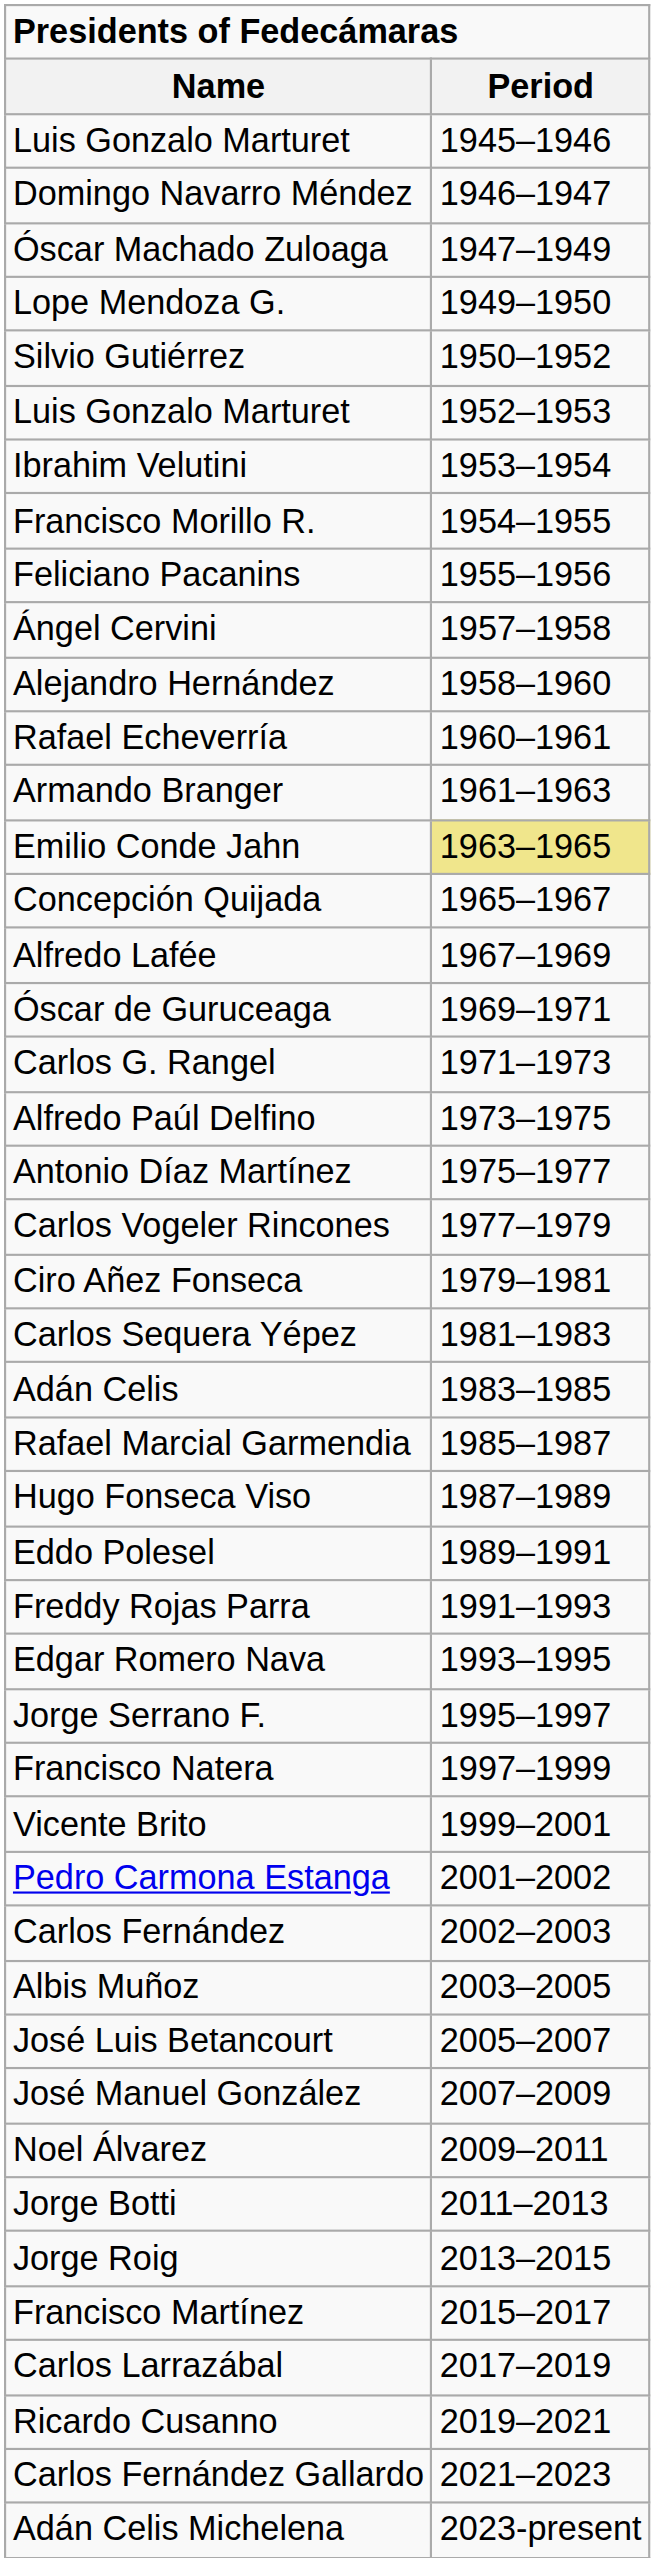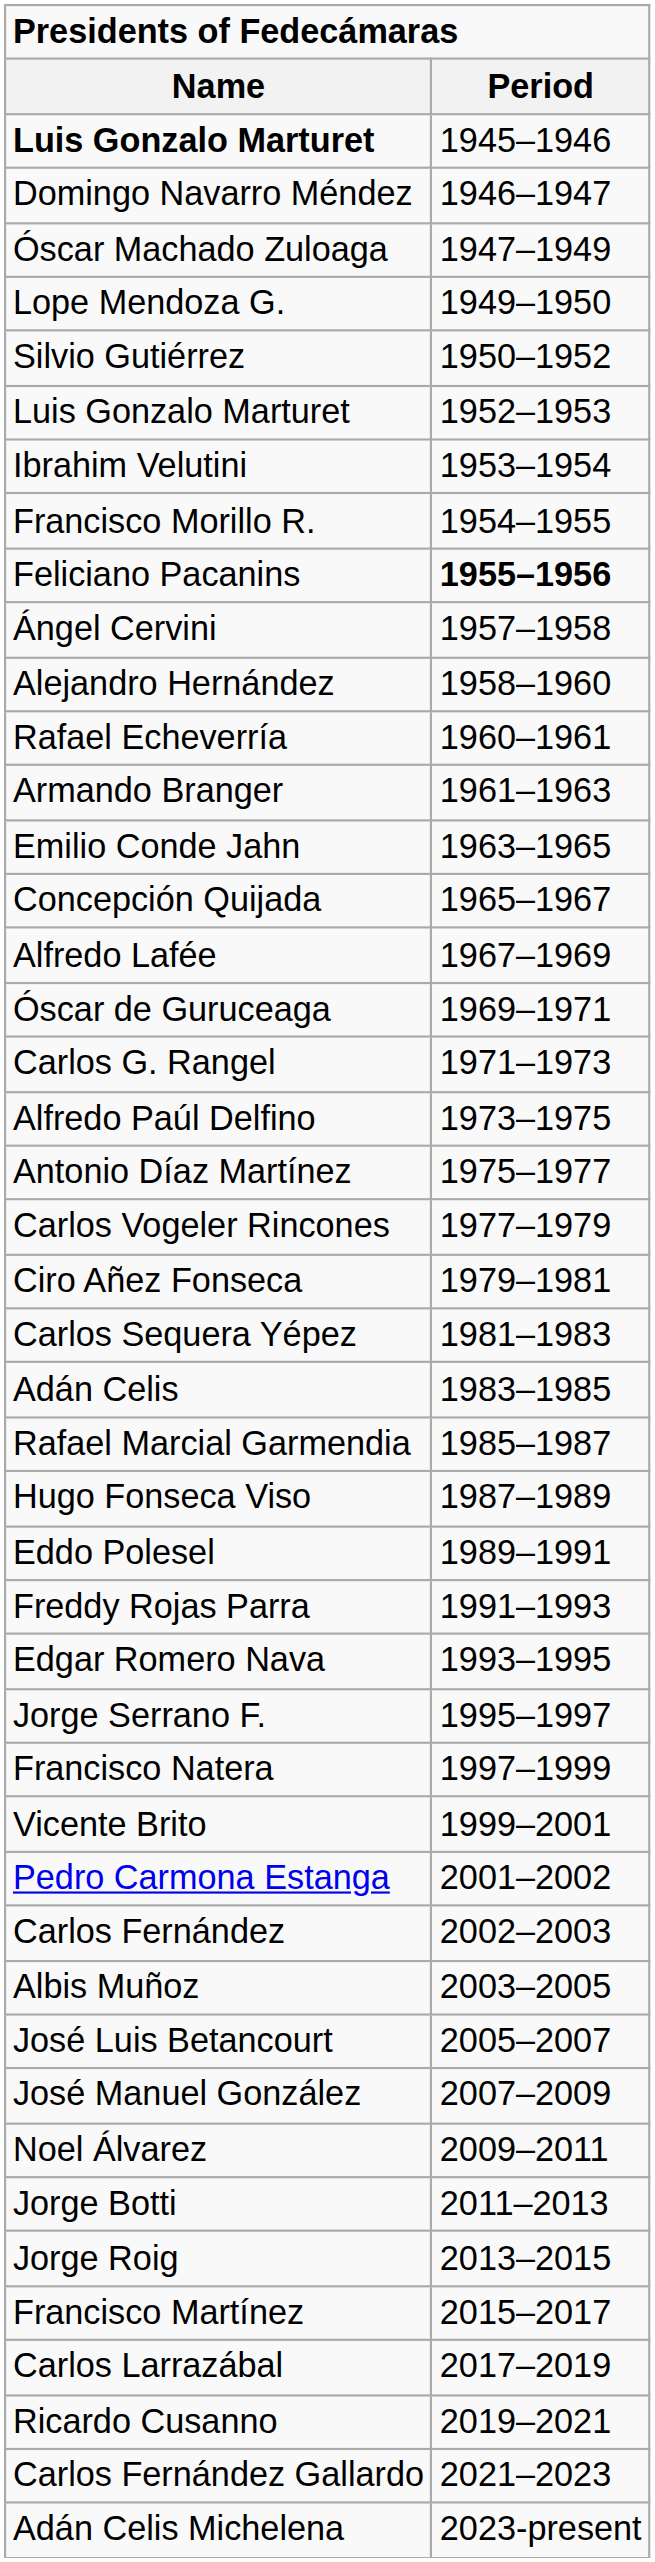(181, 140) normal -> (194, 140) bold
(526, 574) normal -> (526, 574) bold
(526, 846) khaki background -> (526, 846) no background
